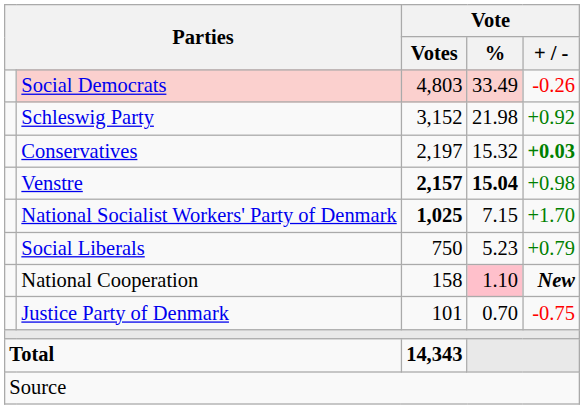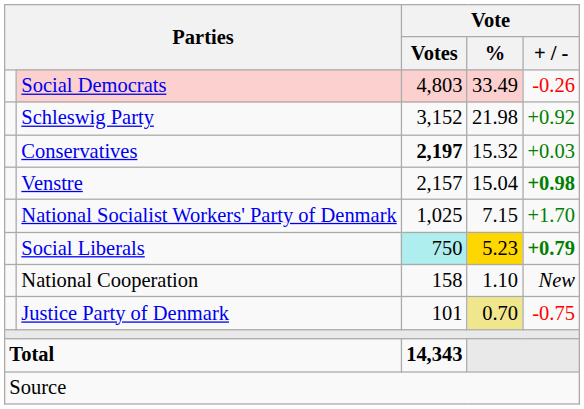(439, 150) normal -> (439, 150) bold
(551, 150) bold -> (551, 150) normal
(439, 183) bold -> (439, 183) normal
(495, 183) bold -> (495, 183) normal
(551, 183) normal -> (551, 183) bold
(439, 215) bold -> (439, 215) normal
(447, 248) no background -> (447, 248) paleturquoise background
(500, 248) no background -> (500, 248) gold background
(551, 248) normal -> (551, 248) bold
(500, 280) pink background -> (500, 280) no background
(556, 280) bold -> (557, 280) normal
(500, 313) no background -> (500, 313) khaki background
